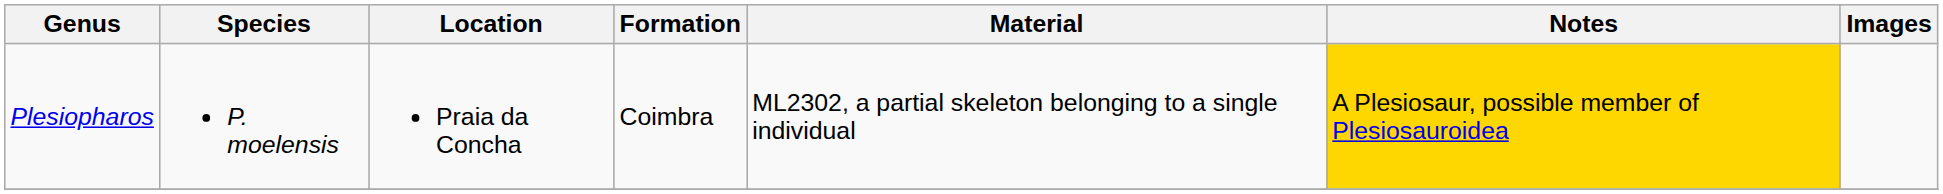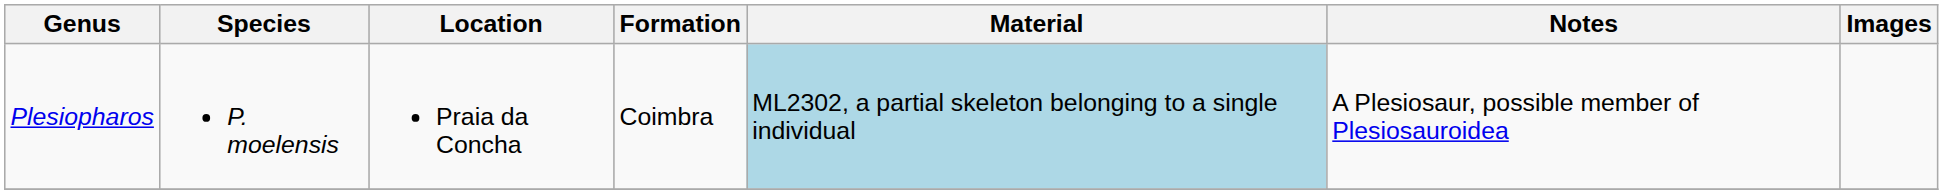(1015, 116) no background -> (1015, 116) lightblue background
(1516, 116) gold background -> (1516, 116) no background
